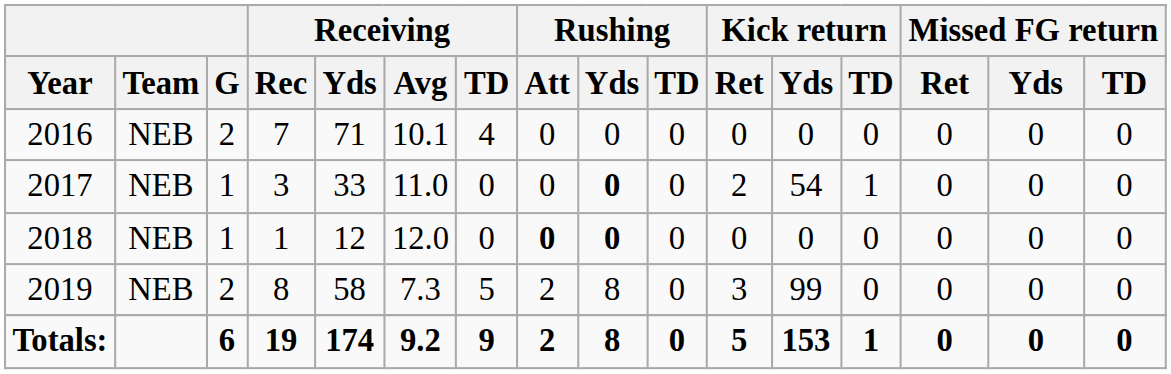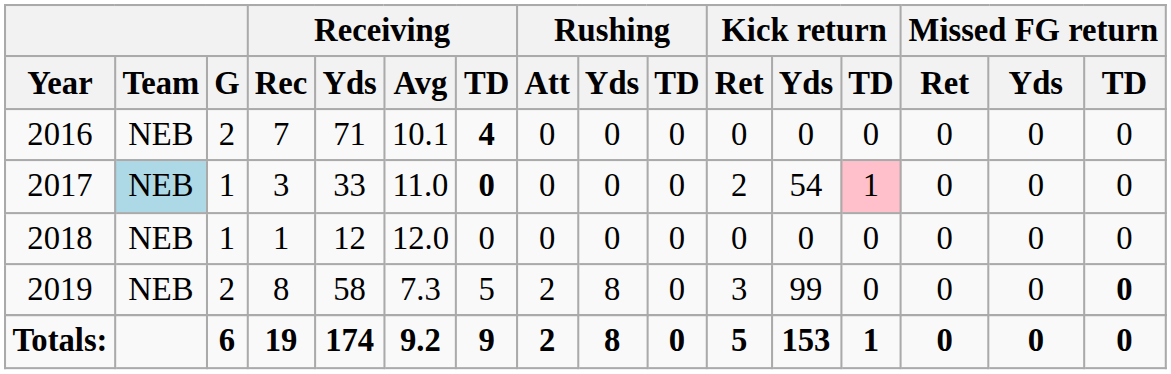(487, 133) normal -> (487, 133) bold
(161, 185) no background -> (161, 185) lightblue background
(487, 185) normal -> (487, 185) bold
(612, 185) bold -> (612, 185) normal
(871, 185) no background -> (871, 185) pink background
(547, 237) bold -> (547, 237) normal
(612, 237) bold -> (612, 237) normal
(1124, 289) normal -> (1124, 289) bold
